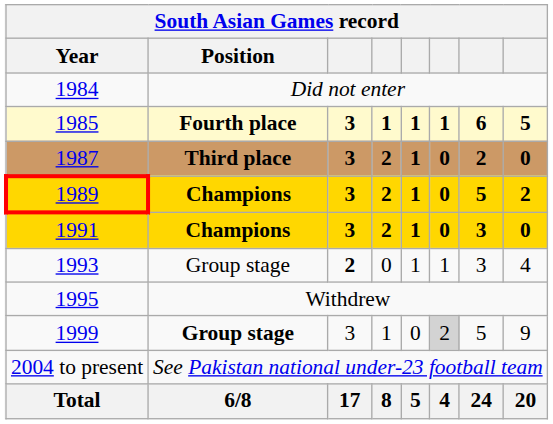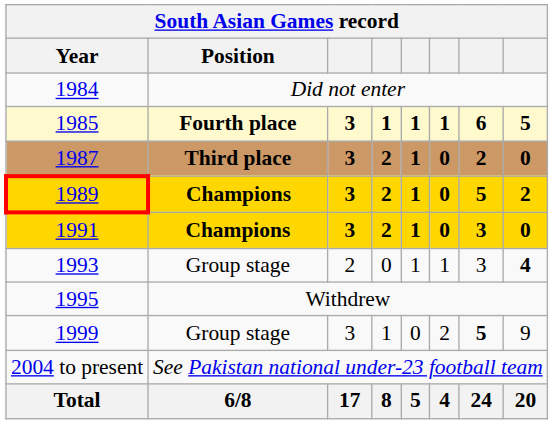(350, 264) bold -> (350, 264) normal
(525, 264) normal -> (525, 264) bold
(238, 332) bold -> (238, 332) normal
(445, 332) lightgrey background -> (445, 332) no background
(481, 332) normal -> (481, 332) bold
